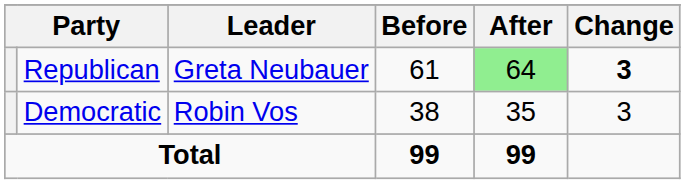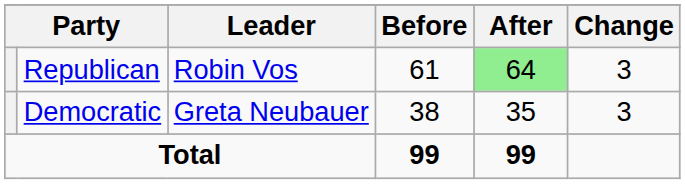(271, 69) Greta Neubauer -> (236, 69) Robin Vos
(624, 69) bold -> (624, 69) normal
(236, 112) Robin Vos -> (271, 112) Greta Neubauer
